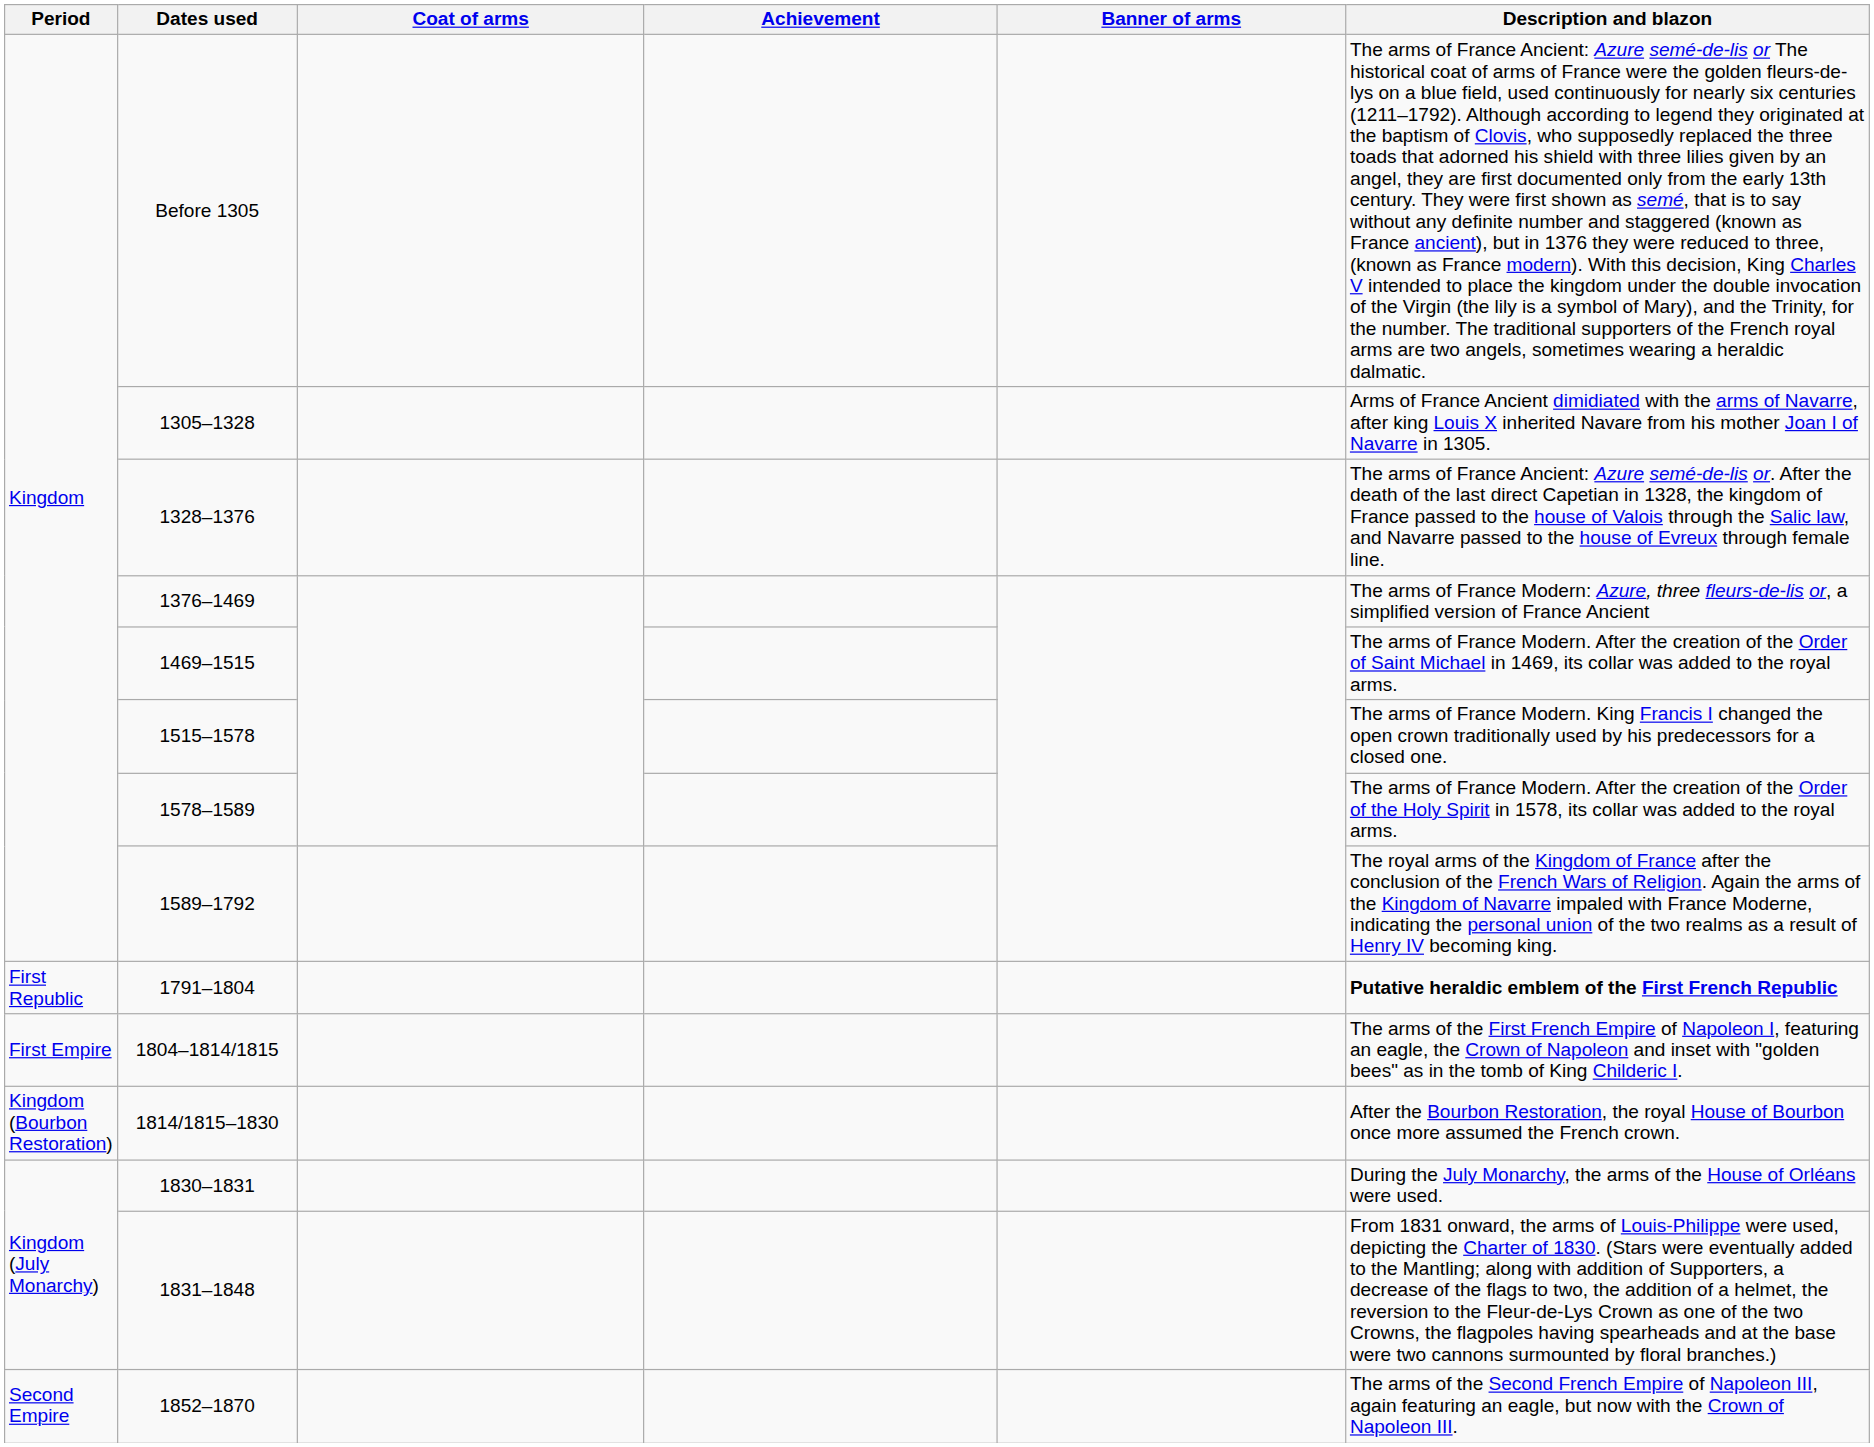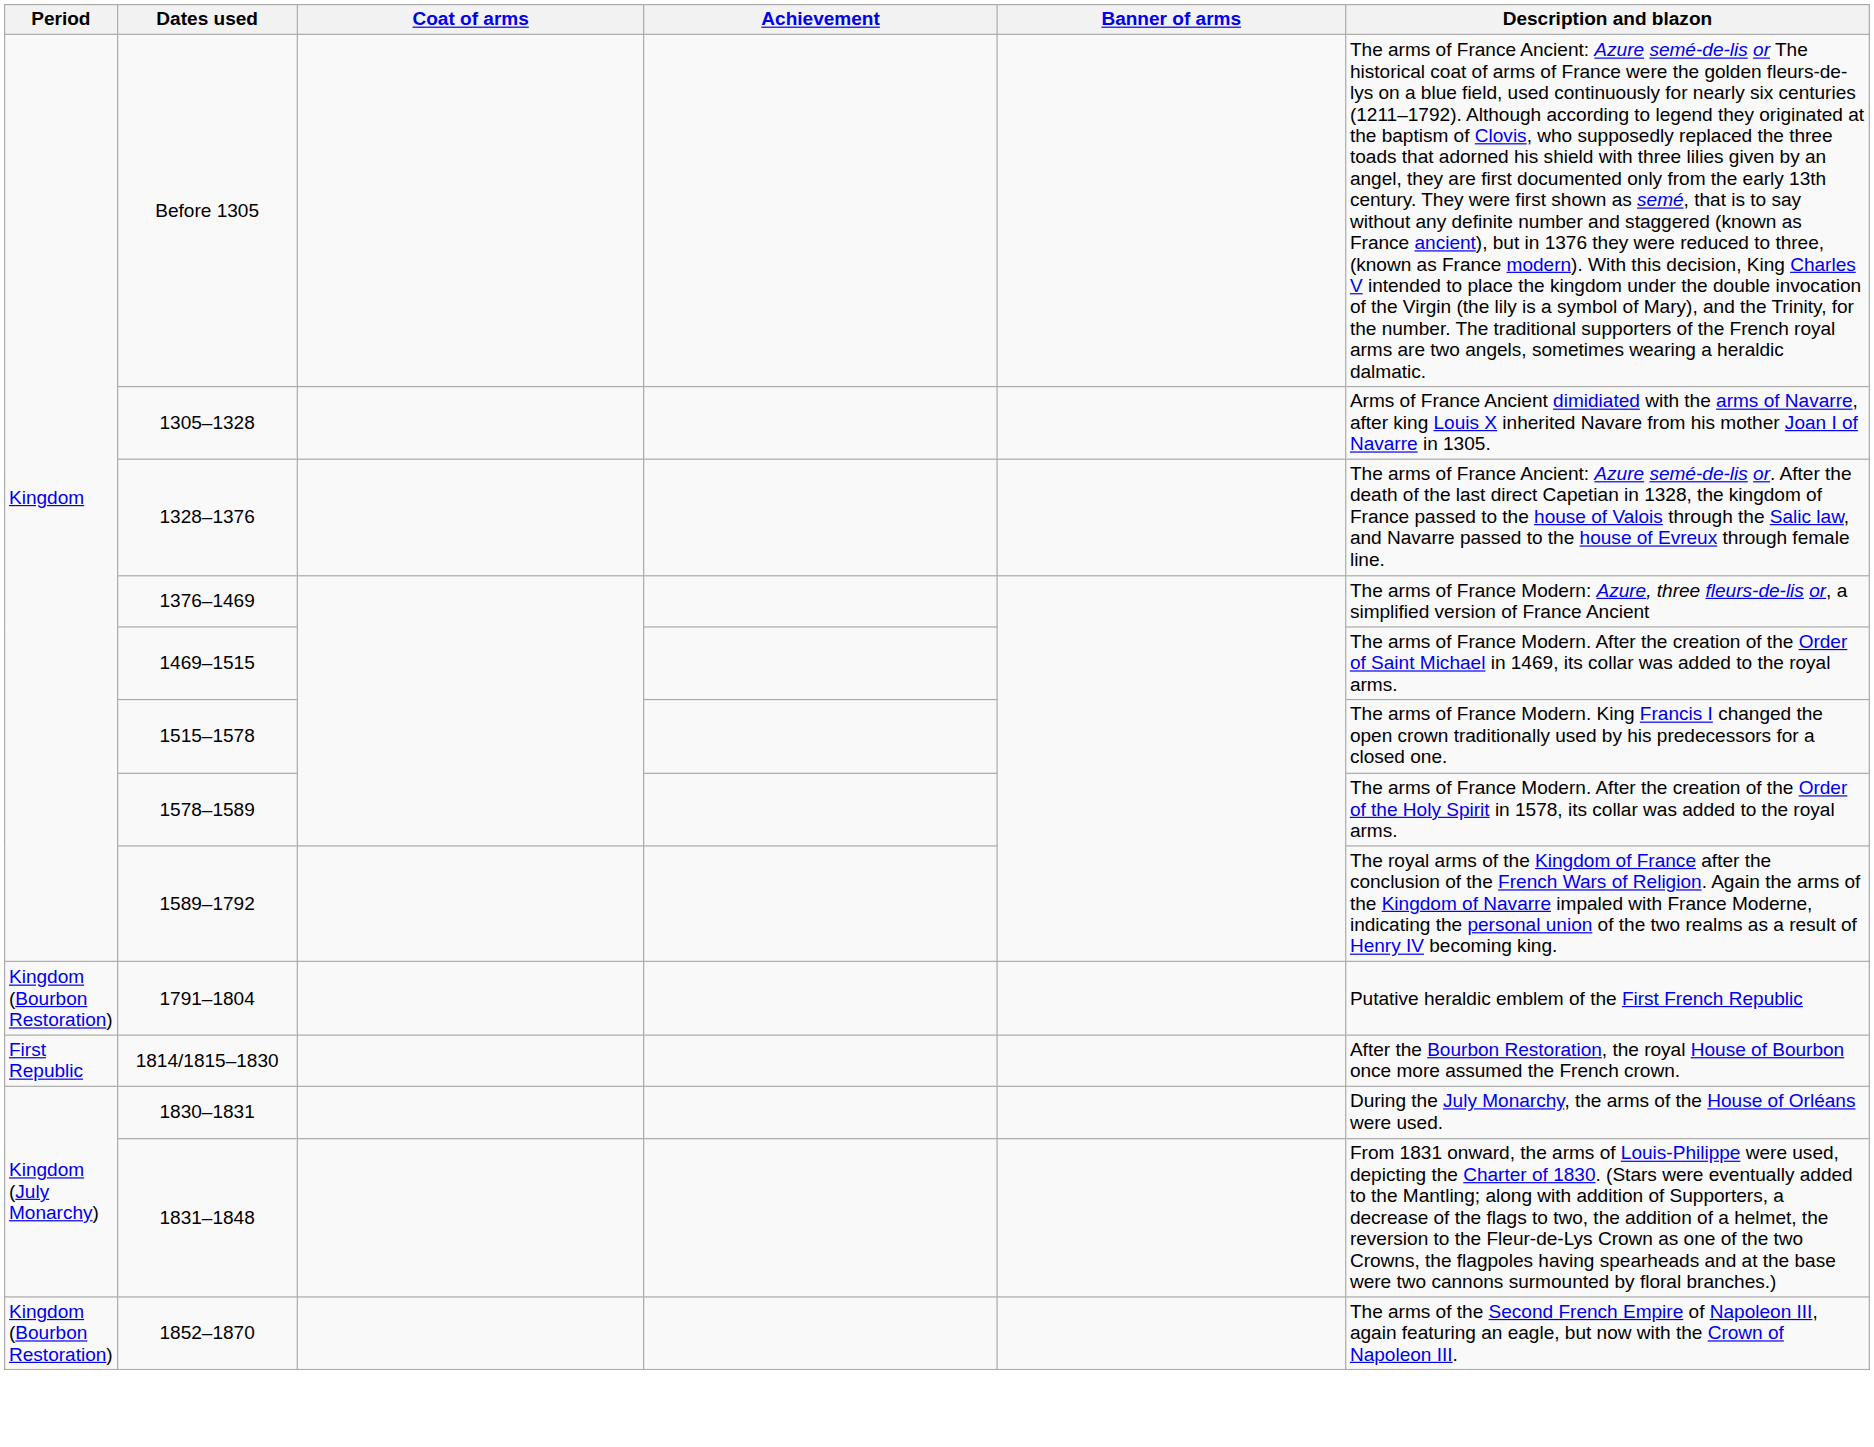(46, 987) First Republic -> (61, 998) Kingdom (Bourbon Restoration)
(1594, 987) bold -> (1576, 998) normal
- row: (207, 1049)
(61, 1122) Kingdom (Bourbon Restoration) -> (46, 1060) First Republic
(41, 1406) Second Empire -> (61, 1333) Kingdom (Bourbon Restoration)
